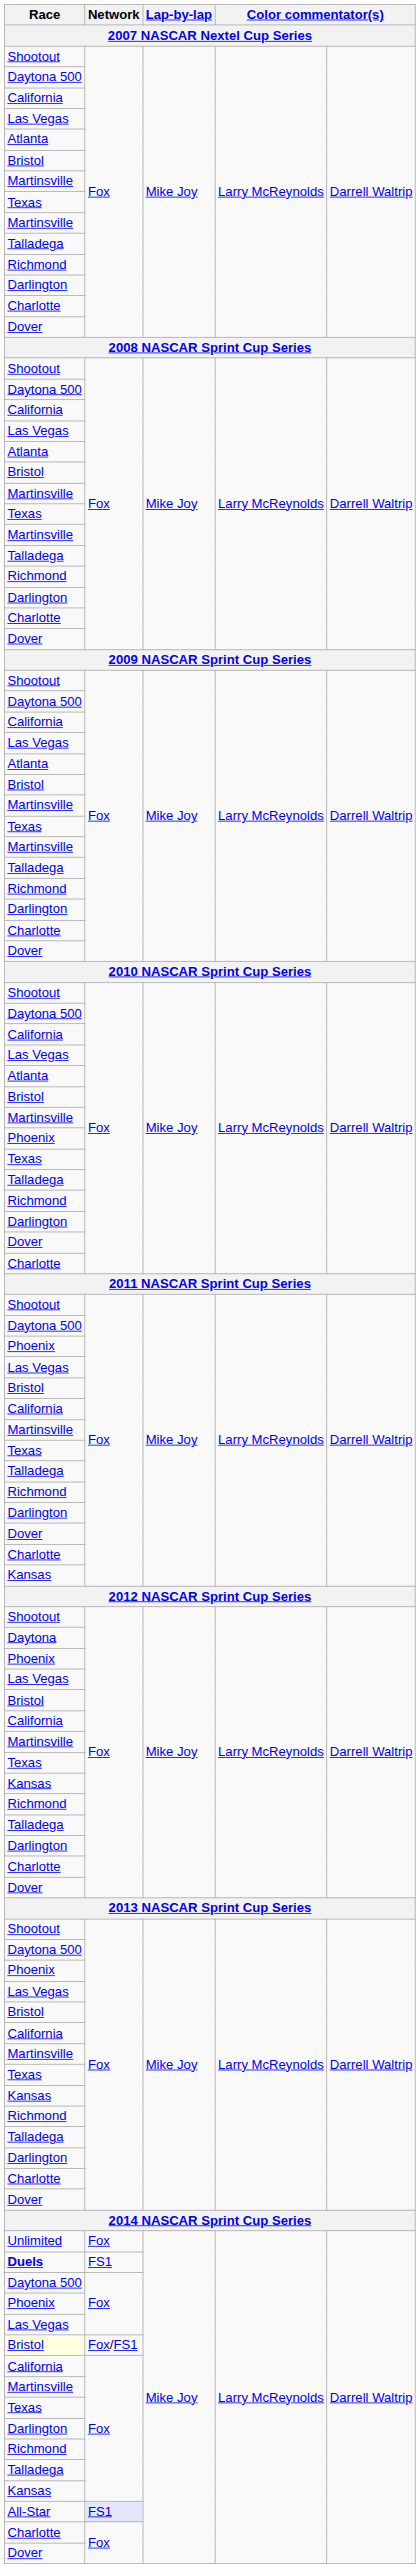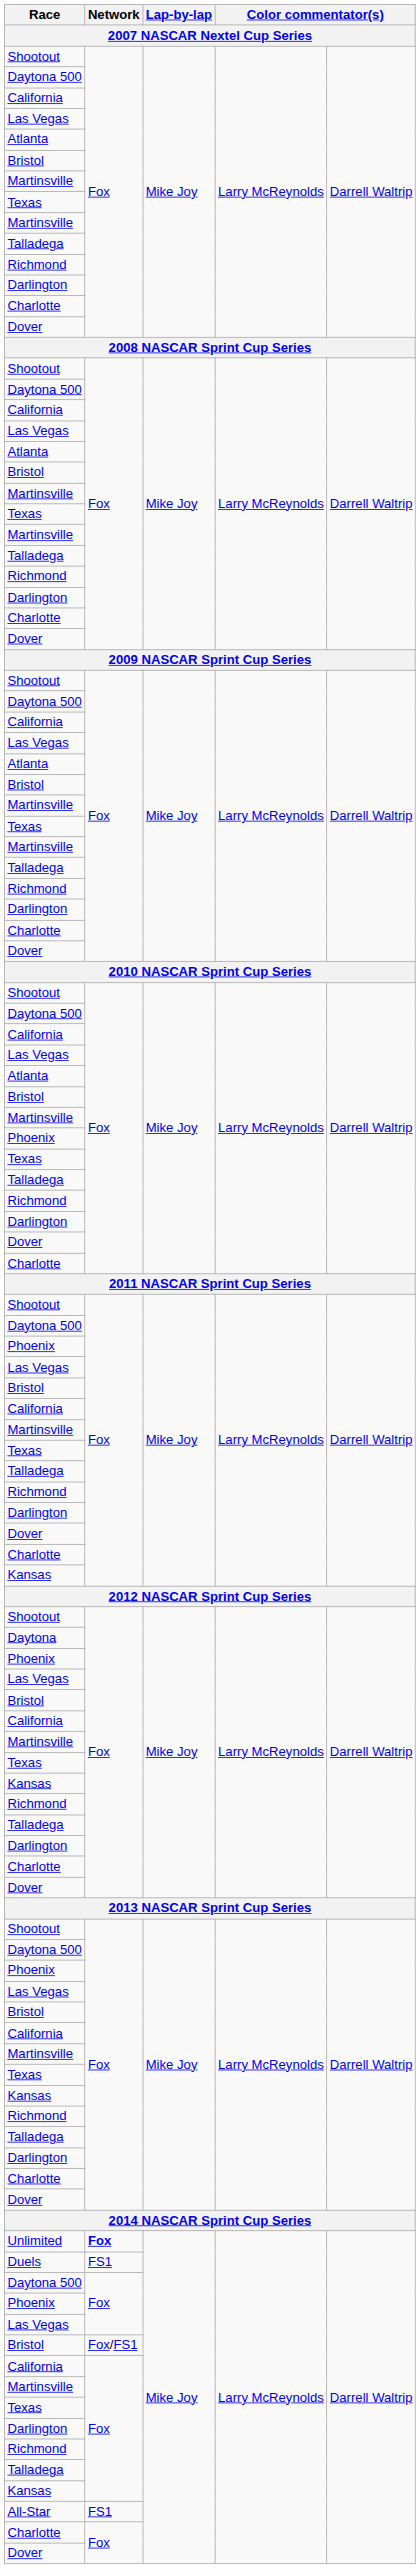(99, 2241) normal -> (100, 2241) bold
(25, 2262) bold -> (24, 2262) normal
(26, 2345) lightyellow background -> (26, 2345) no background
(100, 2511) lavender background -> (100, 2511) no background
